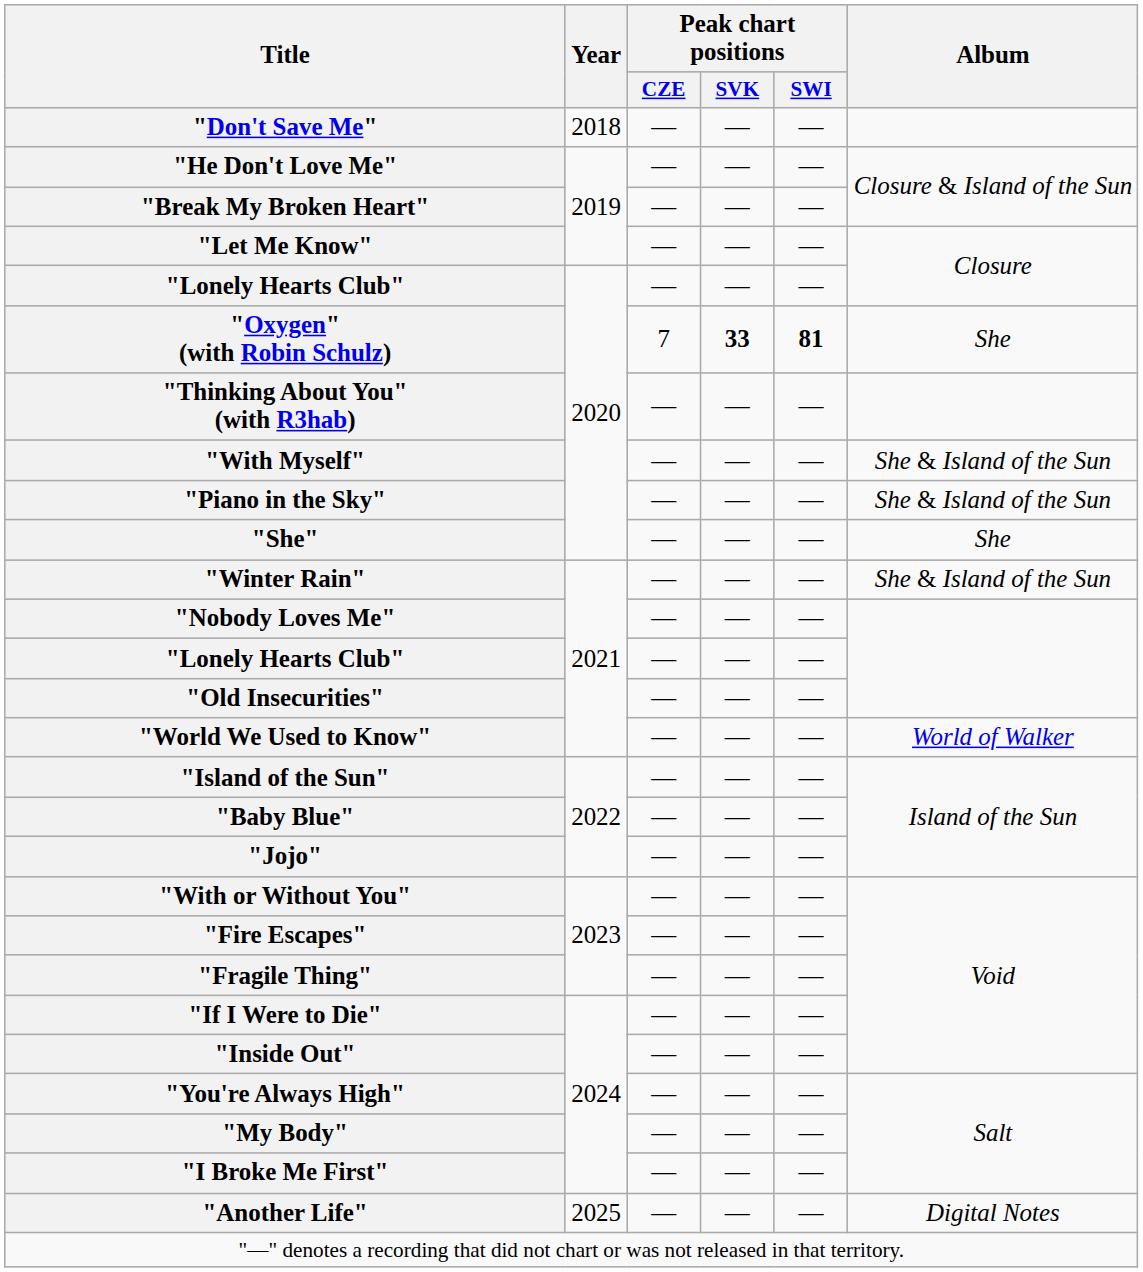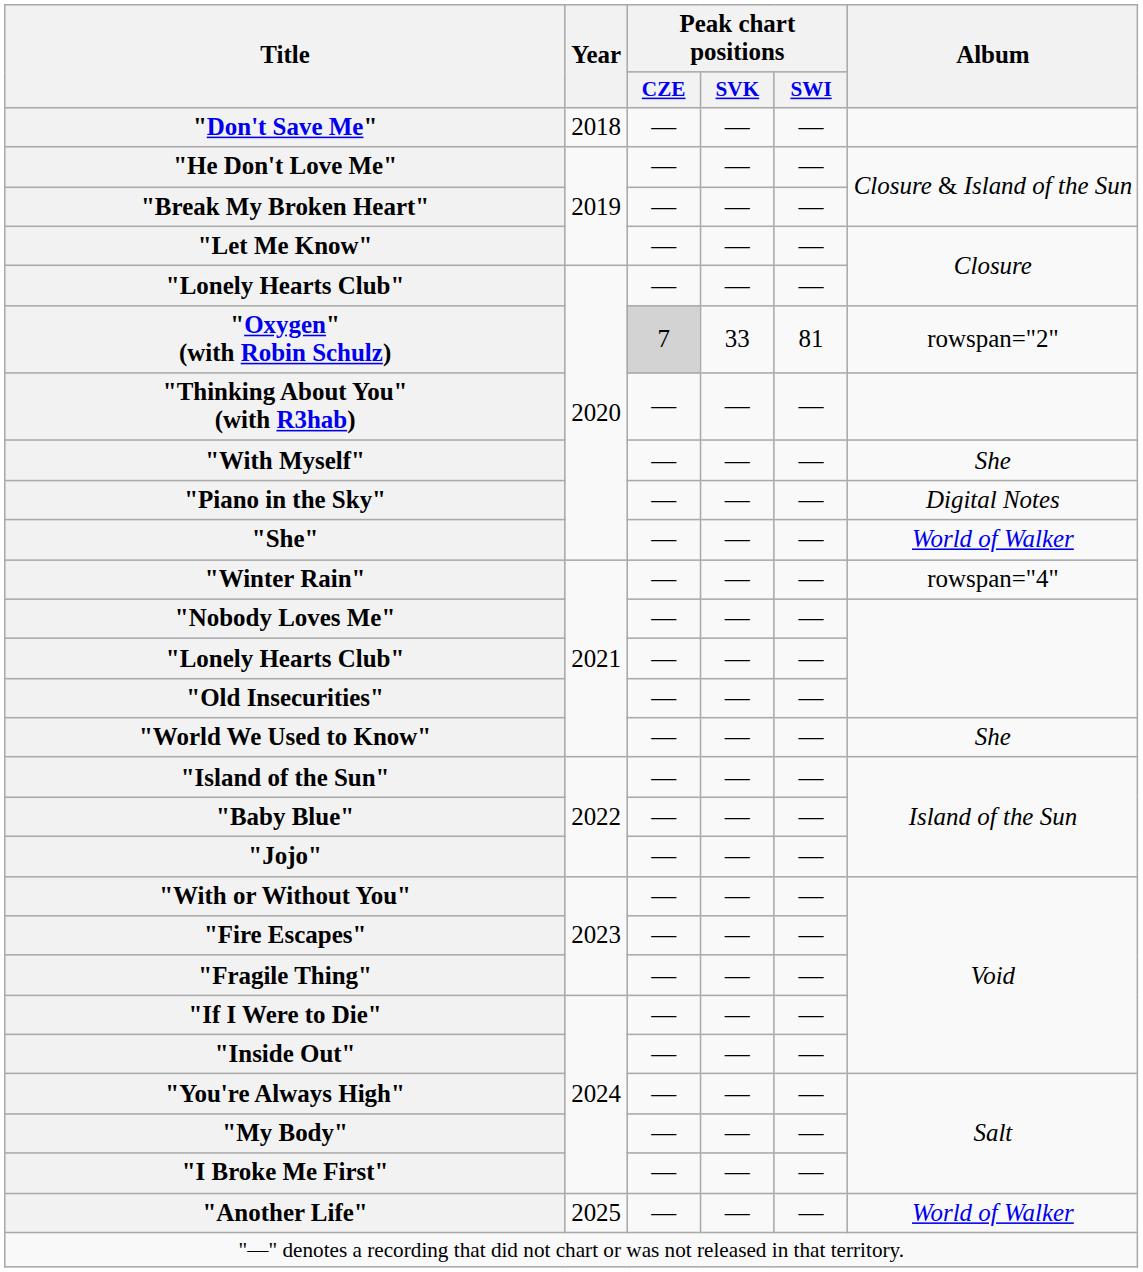(664, 338) no background -> (664, 338) lightgrey background
(737, 338) bold -> (737, 338) normal
(811, 338) bold -> (811, 338) normal
(993, 338) She -> (993, 338) rowspan="2"
(993, 460) She & Island of the Sun -> (993, 460) She
(993, 499) She & Island of the Sun -> (993, 499) Digital Notes
(993, 539) She -> (993, 539) World of Walker
(993, 578) She & Island of the Sun -> (993, 578) rowspan="4"
(993, 737) World of Walker -> (993, 737) She
(993, 1212) Digital Notes -> (993, 1212) World of Walker
